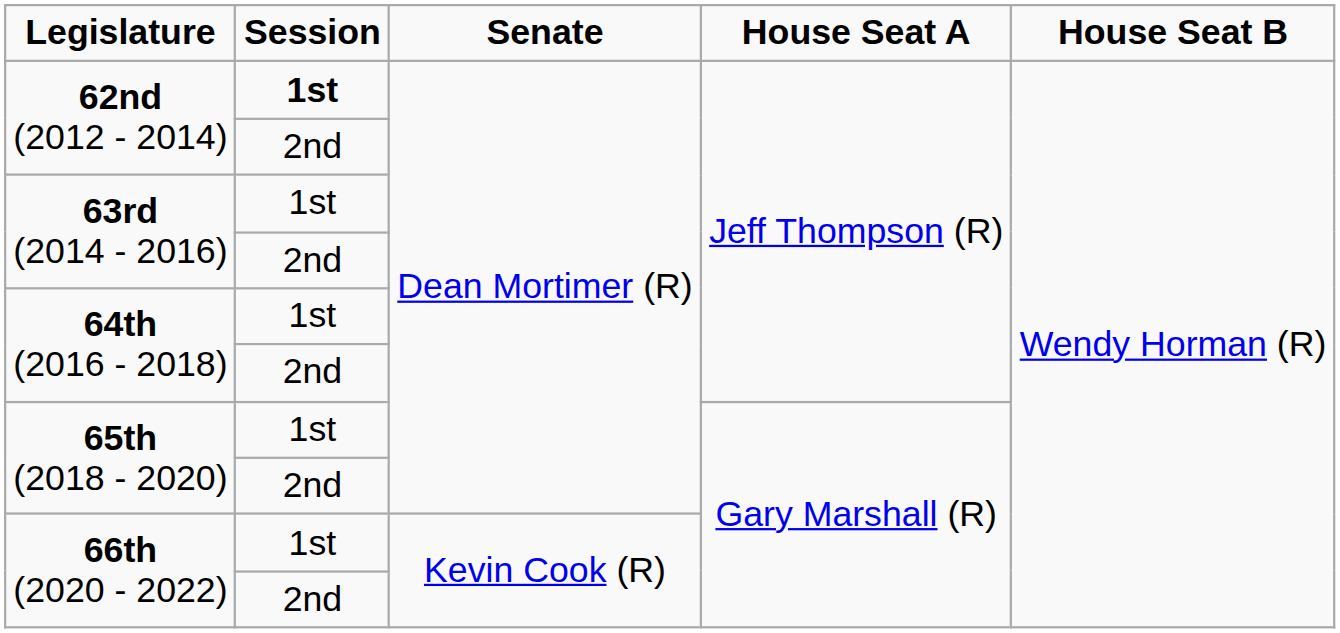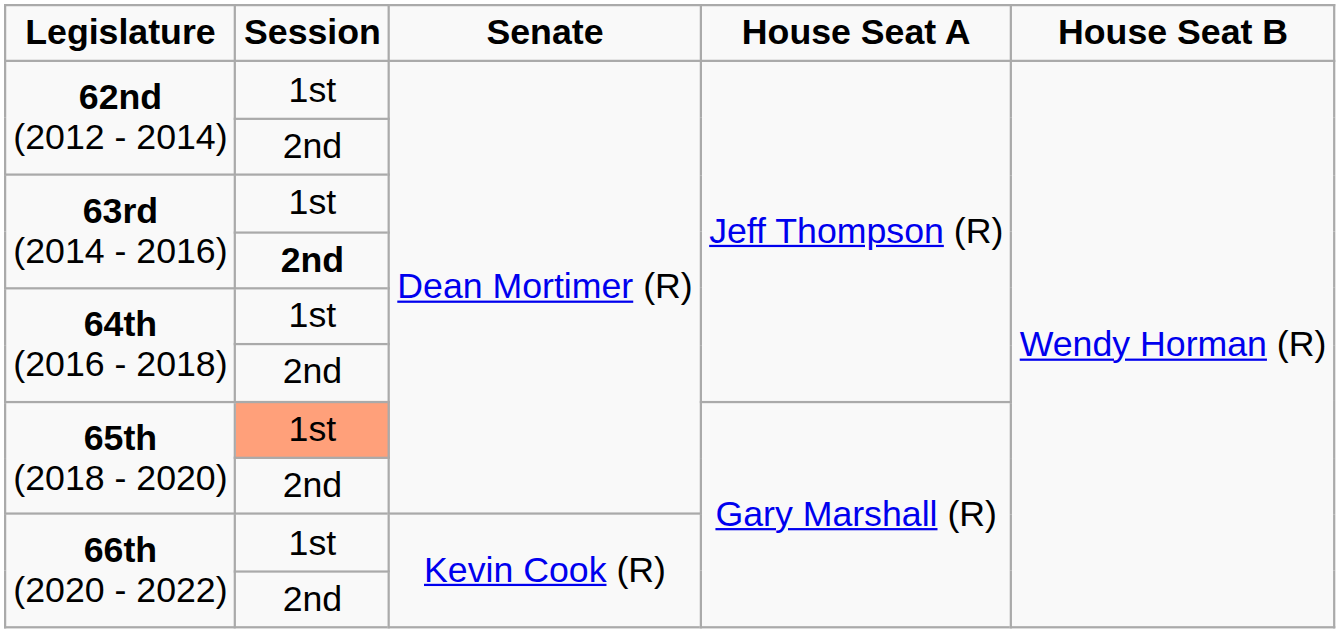(312, 89) bold -> (312, 89) normal
(312, 259) normal -> (312, 259) bold
(312, 428) no background -> (312, 428) lightsalmon background
